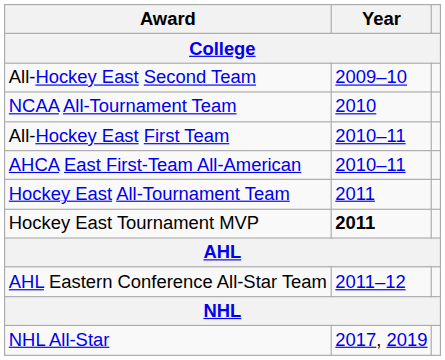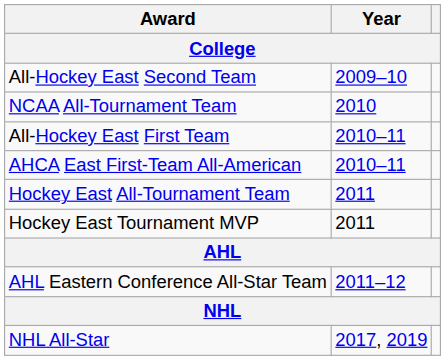(355, 223) bold -> (355, 223) normal
